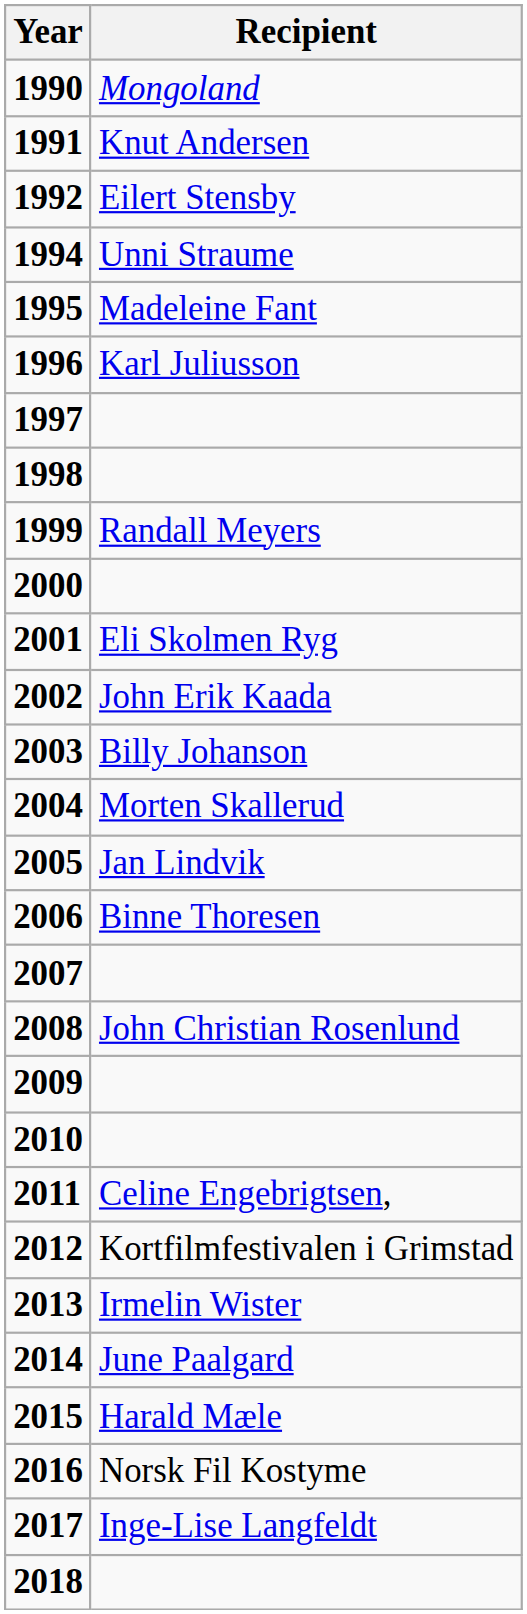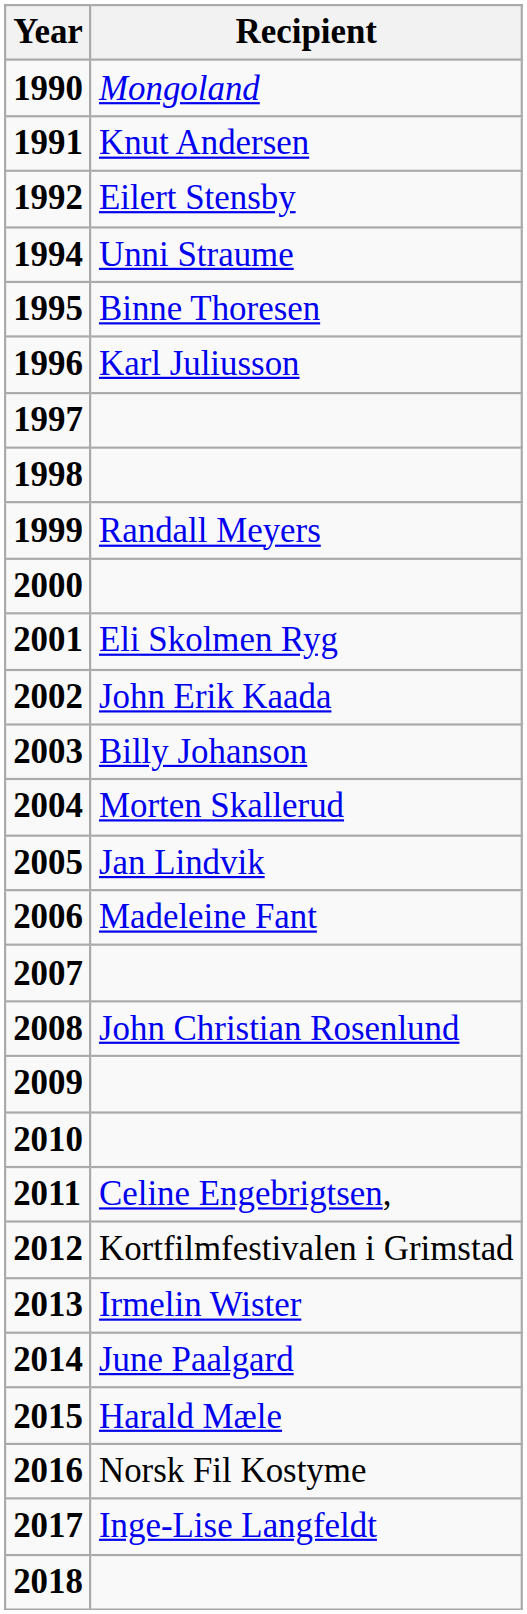(208, 308) Madeleine Fant -> (210, 308) Binne Thoresen
(210, 917) Binne Thoresen -> (208, 917) Madeleine Fant
